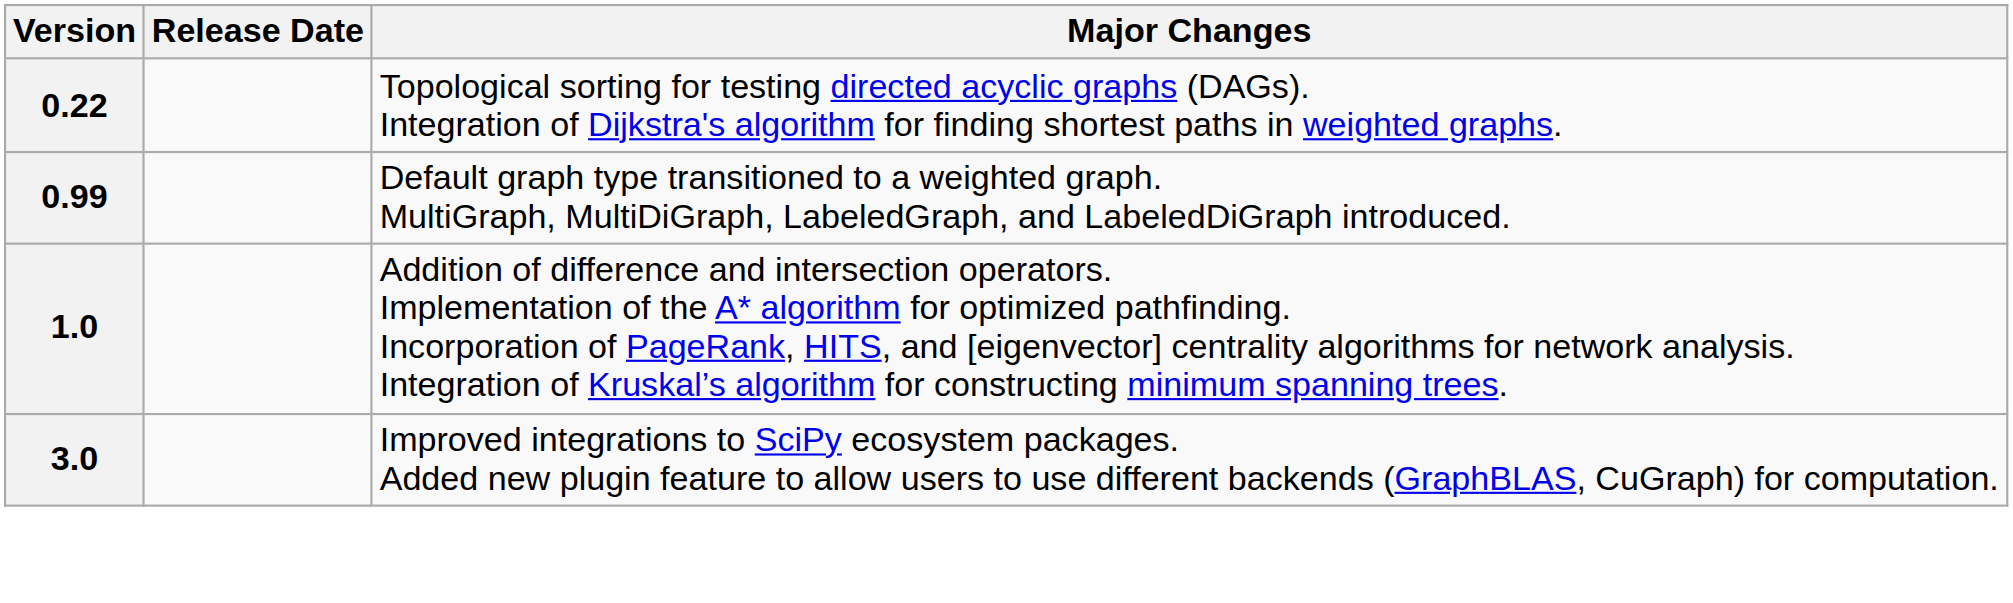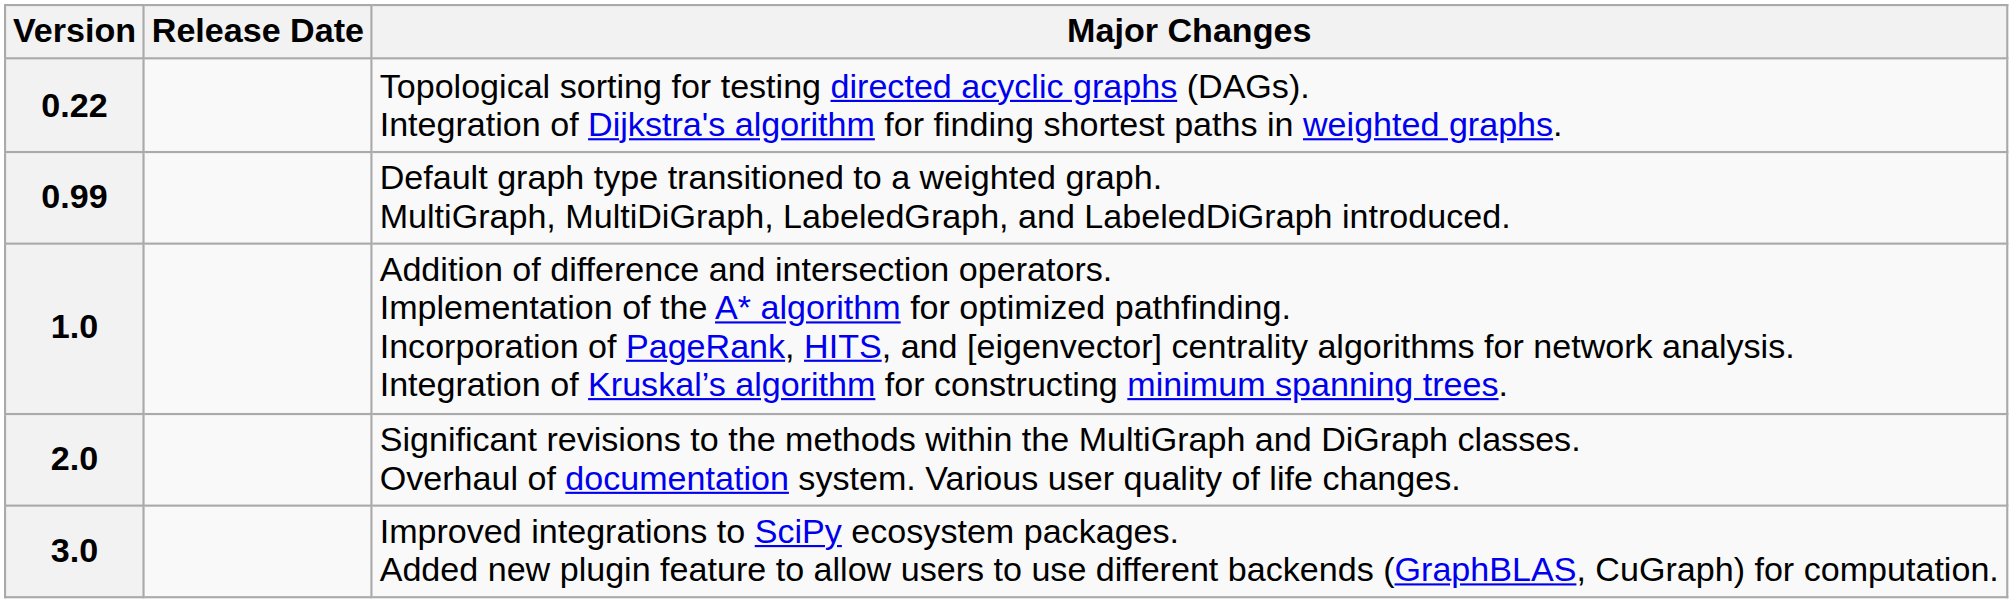+ row: (74, 458)
